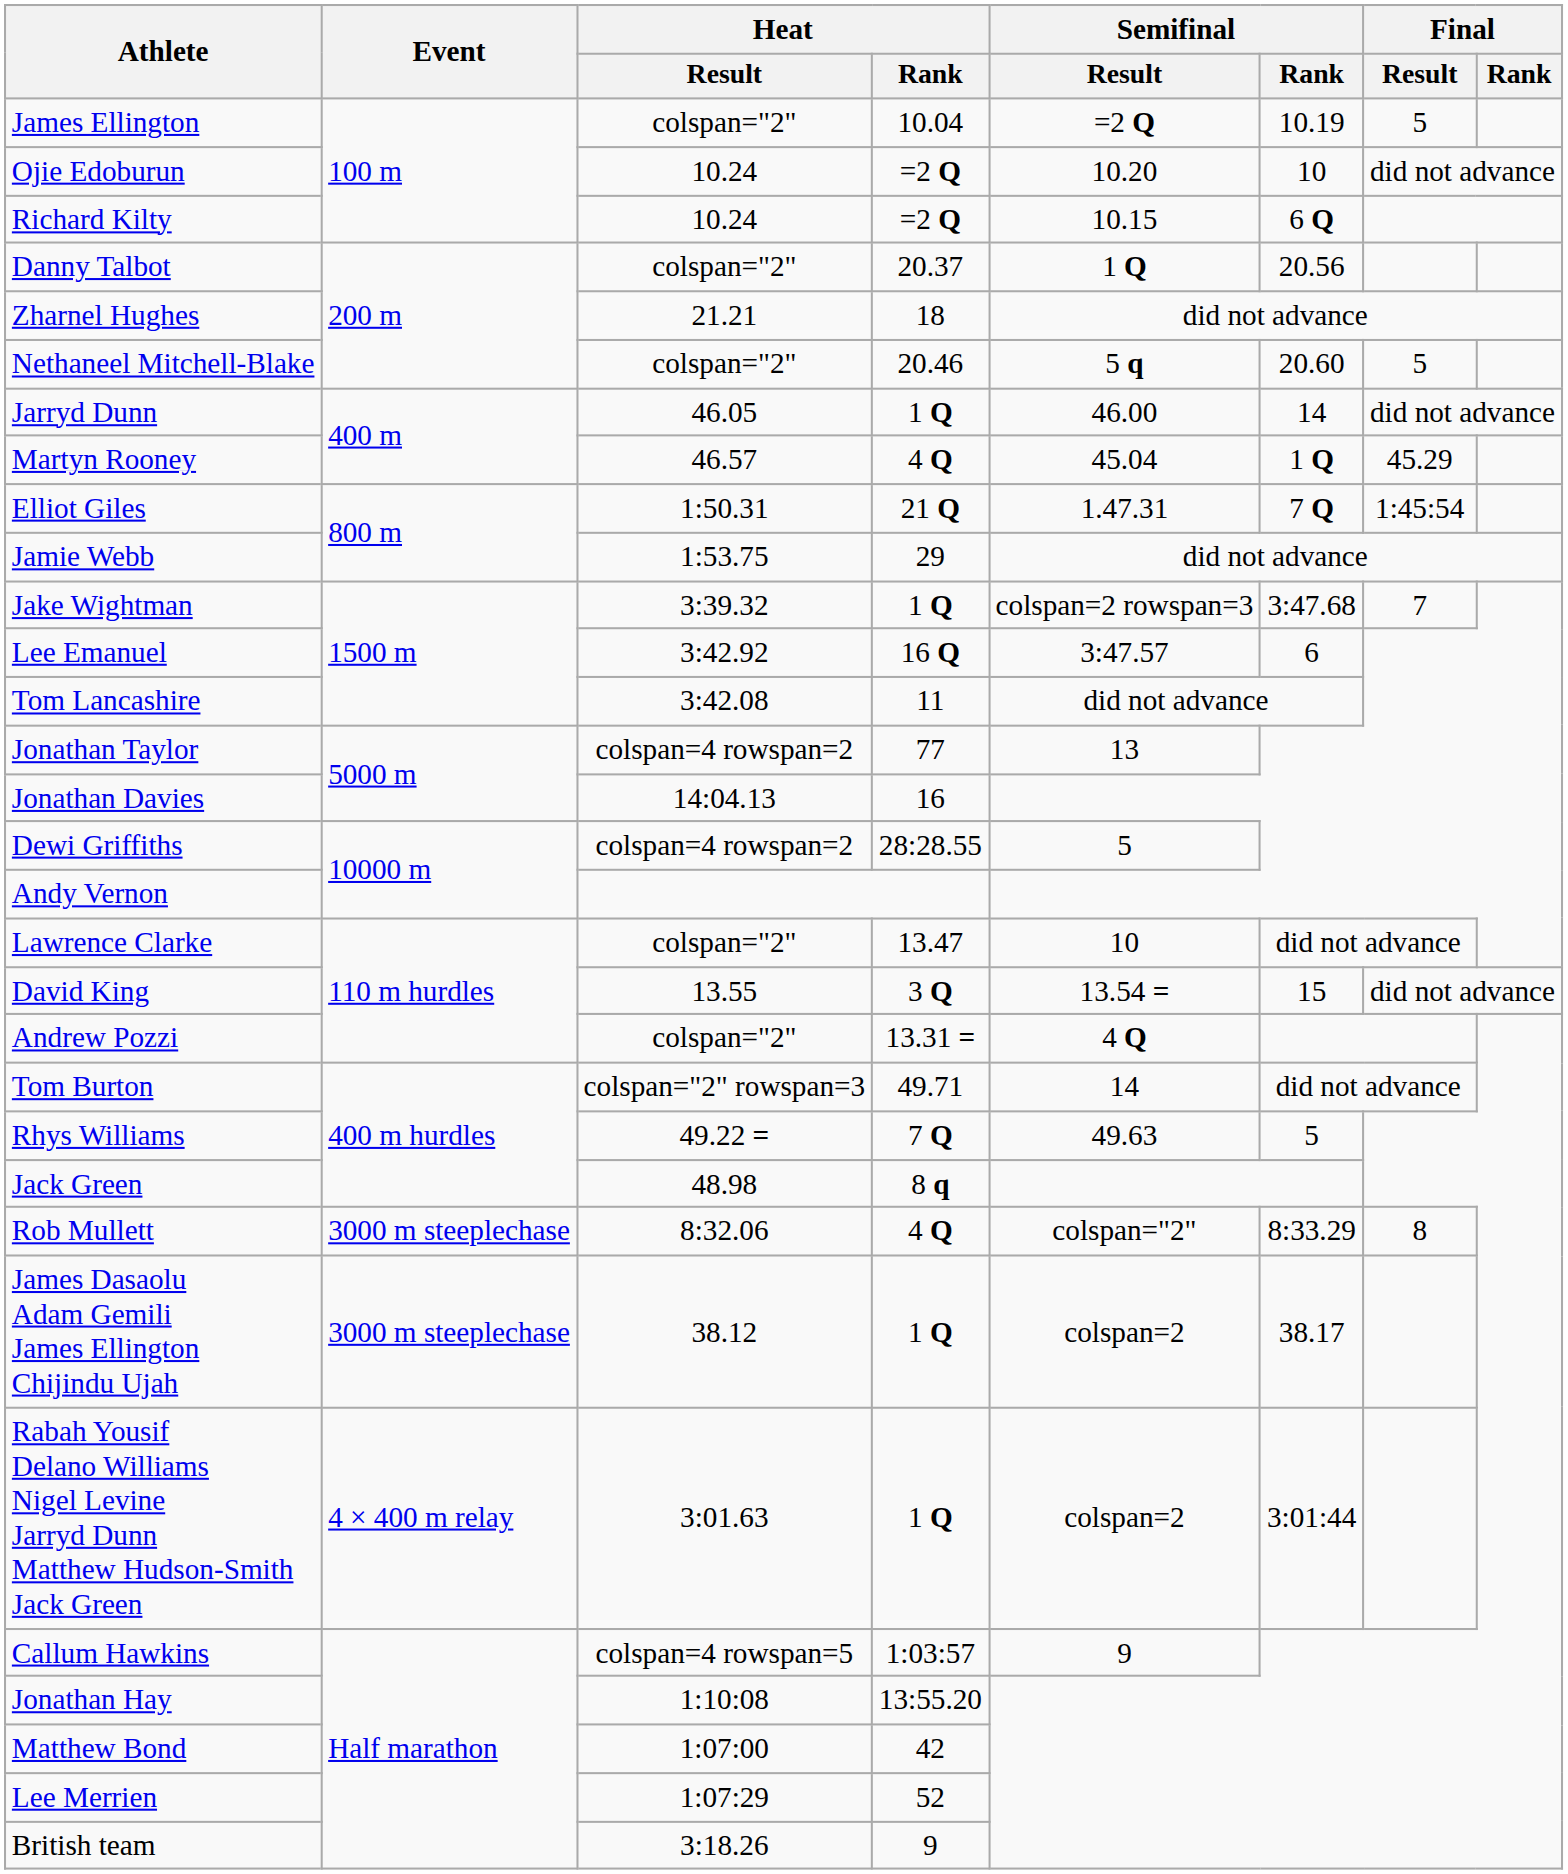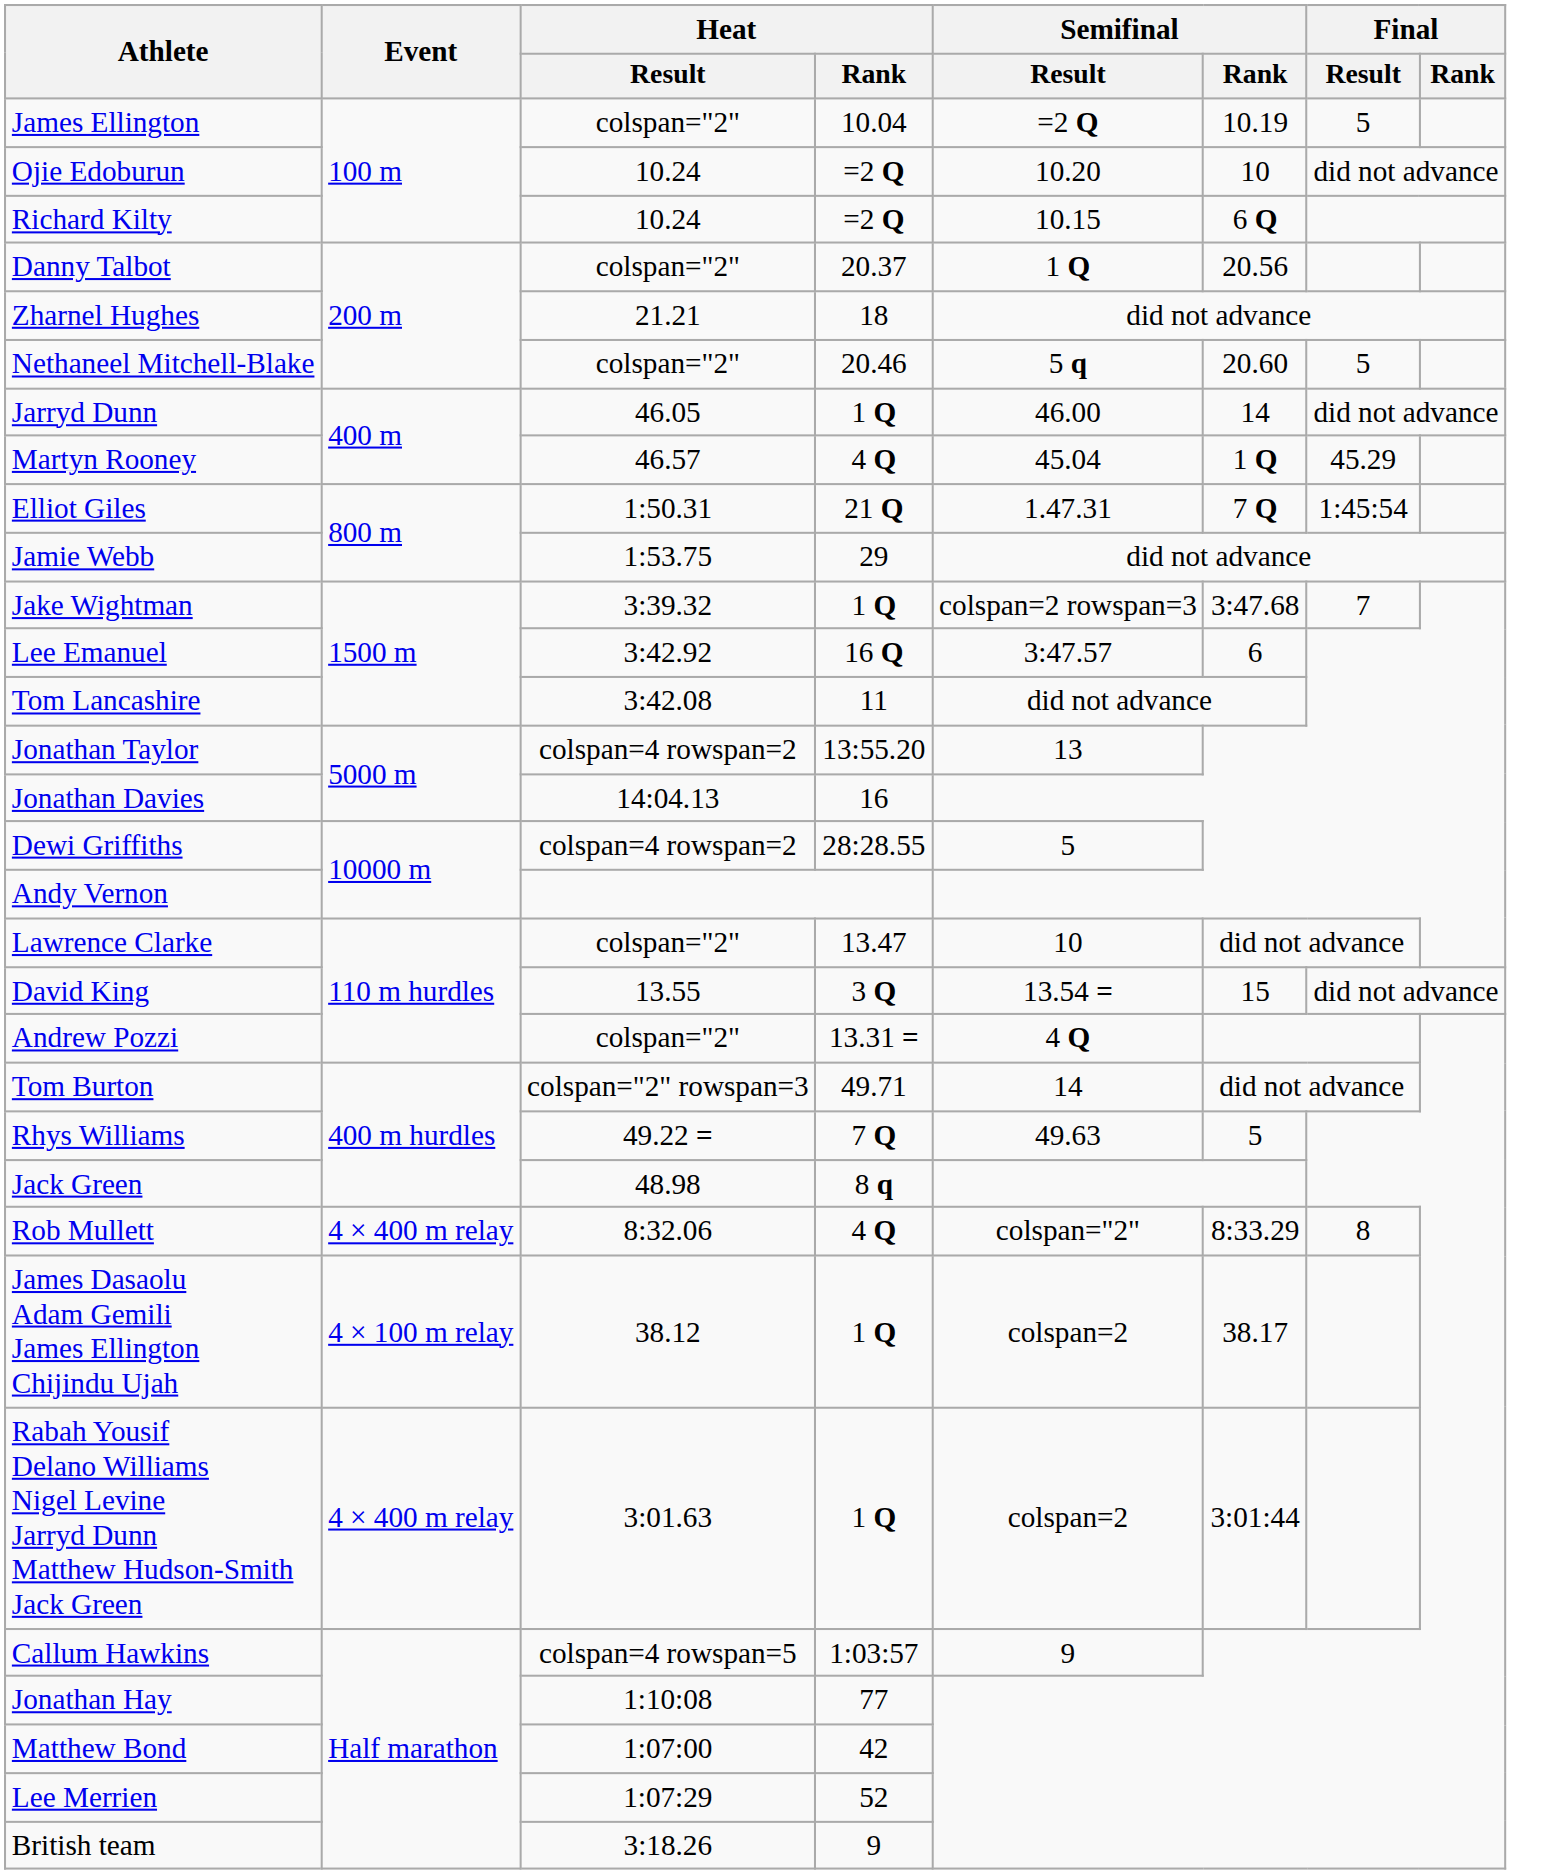(930, 749) 77 -> (874, 749) 13:55.20
(449, 1231) 3000 m steeplechase -> (421, 1231) 4 × 400 m relay
(449, 1331) 3000 m steeplechase -> (421, 1331) 4 × 100 m relay
(930, 1700) 13:55.20 -> (874, 1700) 77
